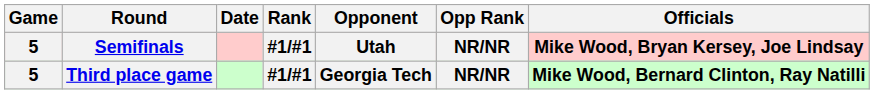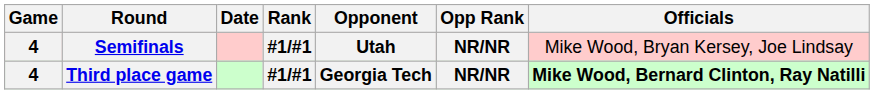(33, 46) 5 -> (33, 46) 4
(699, 46) bold -> (699, 46) normal
(33, 74) 5 -> (33, 74) 4
